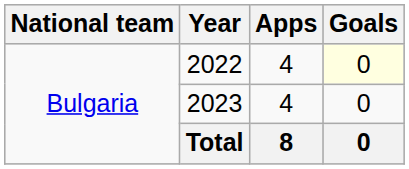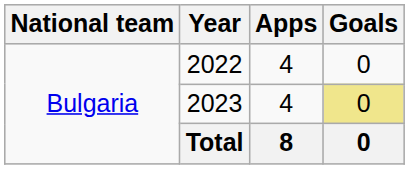(364, 63) lightyellow background -> (364, 63) no background
(364, 103) no background -> (364, 103) khaki background
